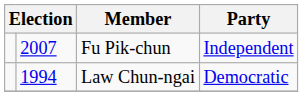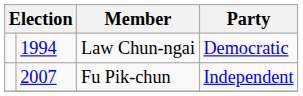rows swapped: (138, 76) <-> (126, 47)
